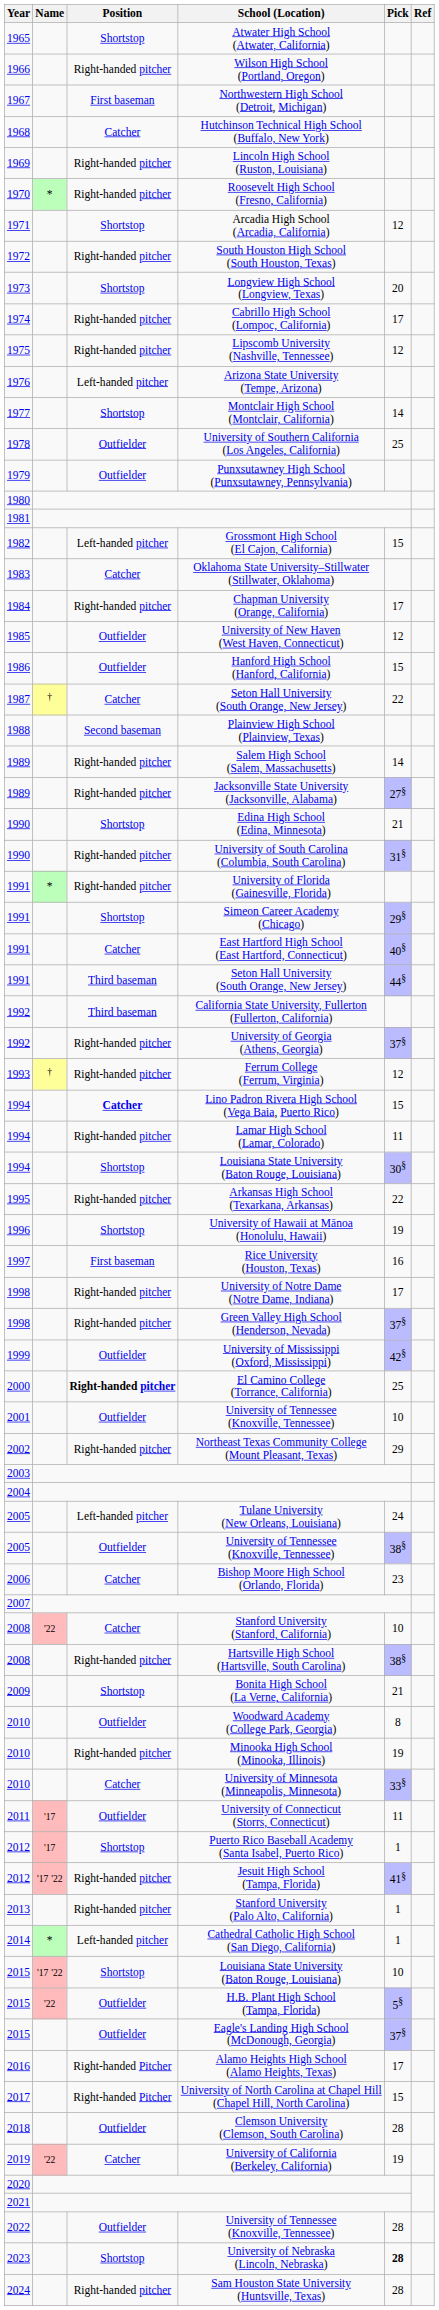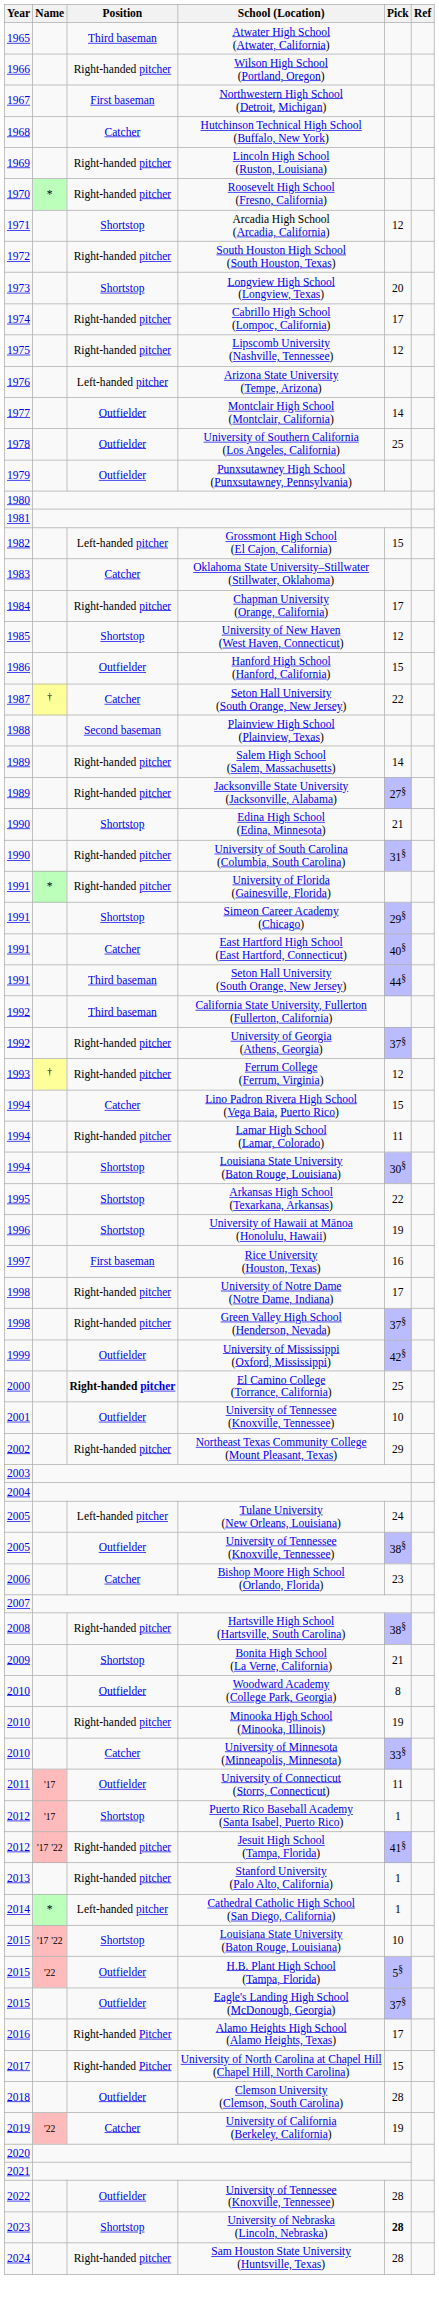(122, 38) Shortstop -> (122, 38) Third baseman
(122, 413) Shortstop -> (122, 413) Outfielder
(122, 637) Outfielder -> (122, 637) Shortstop
(122, 1105) bold -> (122, 1105) normal
(122, 1199) Right-handed pitcher -> (122, 1199) Shortstop
- row: (19, 1628)
